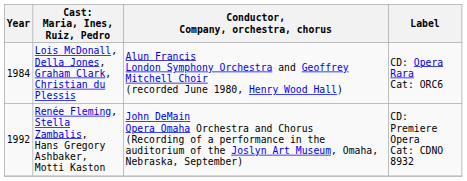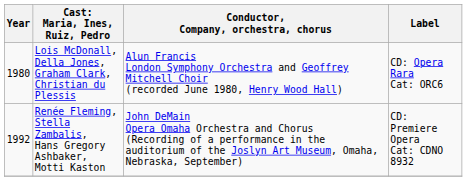(18, 73) 1984 -> (18, 73) 1980
